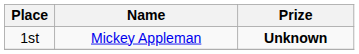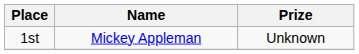(296, 37) bold -> (296, 37) normal
